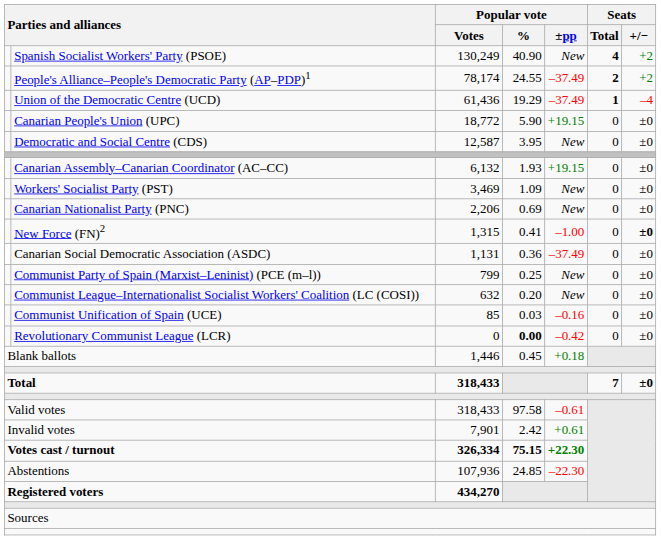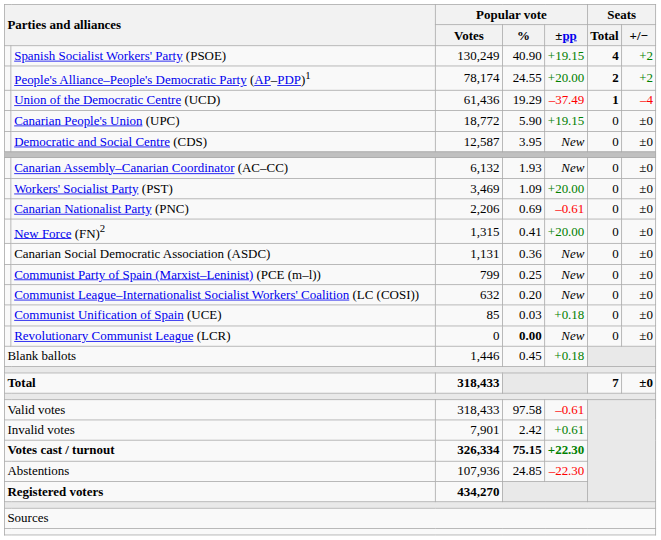(573, 55) New -> (566, 55) +19.15
(566, 78) –37.49 -> (566, 78) +20.00
(566, 168) +19.15 -> (573, 168) New
(573, 188) New -> (566, 188) +20.00
(573, 209) New -> (570, 209) –0.61
(570, 231) –1.00 -> (566, 231) +20.00
(646, 231) bold -> (646, 231) normal
(566, 253) –37.49 -> (573, 253) New
(570, 315) –0.16 -> (569, 315) +0.18
(570, 336) –0.42 -> (573, 336) New
